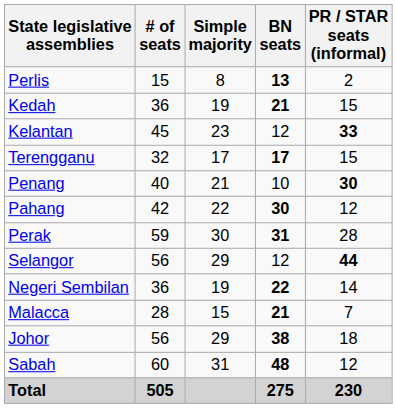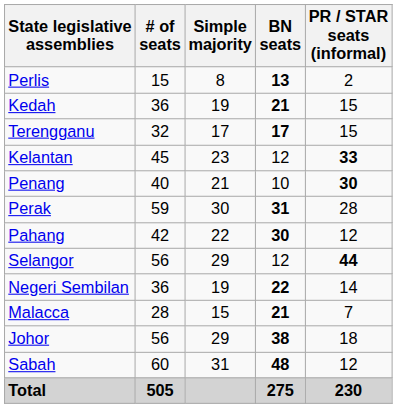rows swapped: (40, 131) <-> (51, 157)
rows swapped: (30, 235) <-> (36, 209)
